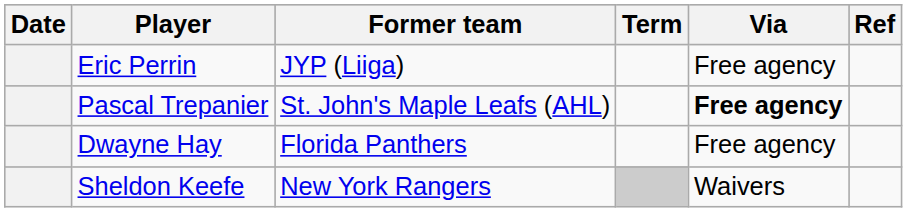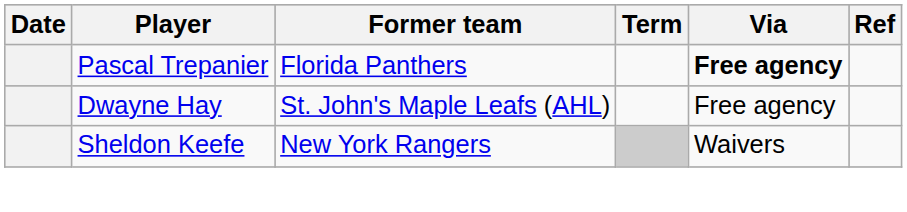- row: (137, 65)
(445, 105) St. John's Maple Leafs (AHL) -> (373, 65) Florida Panthers
(373, 145) Florida Panthers -> (445, 105) St. John's Maple Leafs (AHL)
